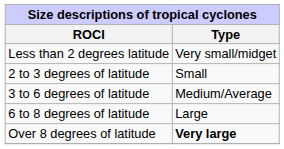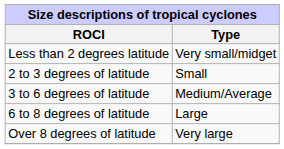(206, 134) bold -> (204, 134) normal
